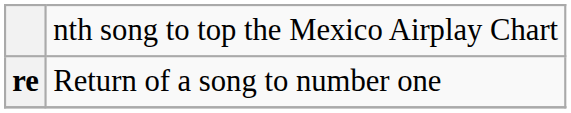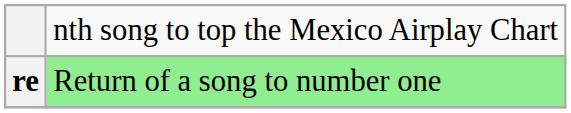(247, 80) no background -> (247, 80) lightgreen background
